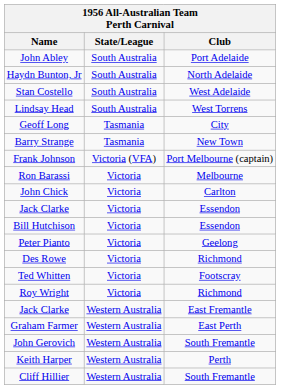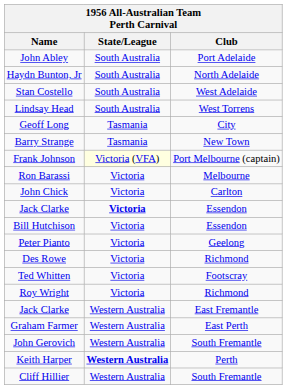(124, 158) no background -> (127, 158) lightyellow background
(124, 208) normal -> (127, 208) bold
(124, 359) normal -> (127, 359) bold
